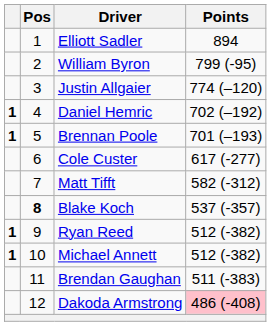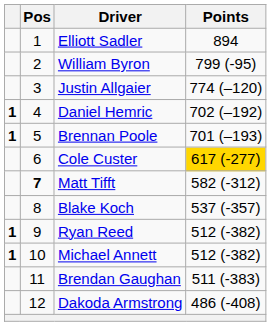(226, 160) no background -> (226, 160) gold background
(37, 183) normal -> (37, 183) bold
(37, 207) bold -> (37, 207) normal
(226, 302) pink background -> (226, 302) no background
